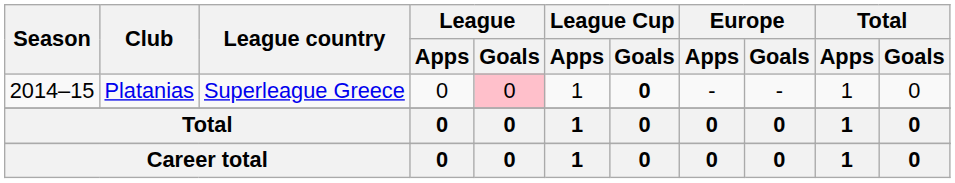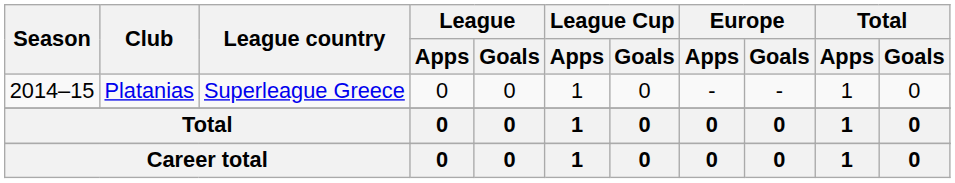(510, 90) pink background -> (510, 90) no background
(644, 90) bold -> (644, 90) normal
